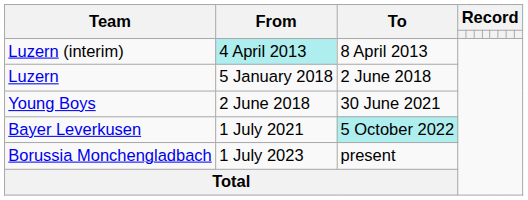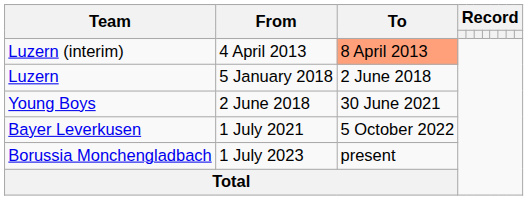(263, 51) paleturquoise background -> (263, 51) no background
(384, 51) no background -> (384, 51) lightsalmon background
(397, 129) paleturquoise background -> (397, 129) no background
